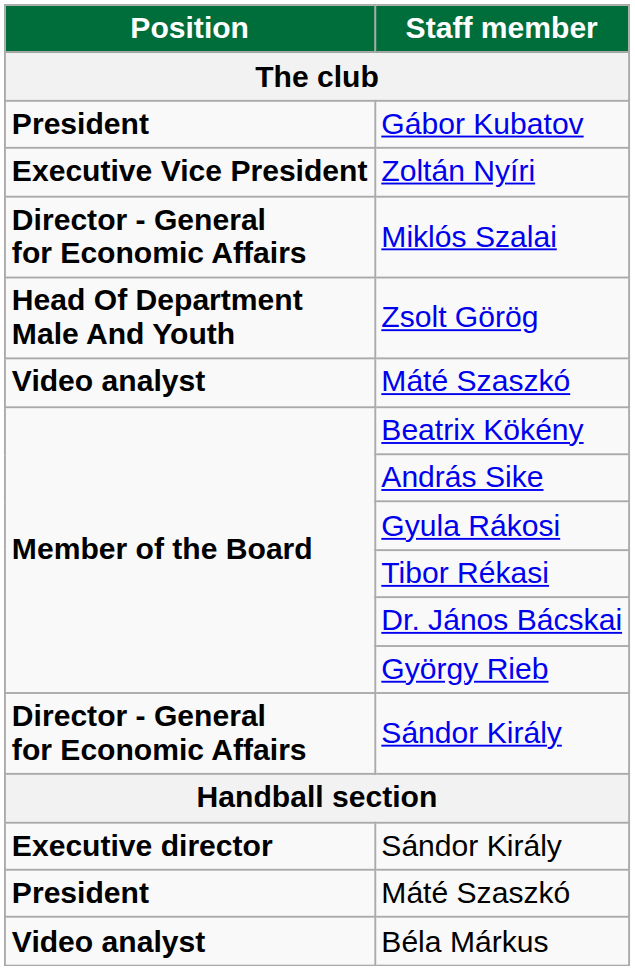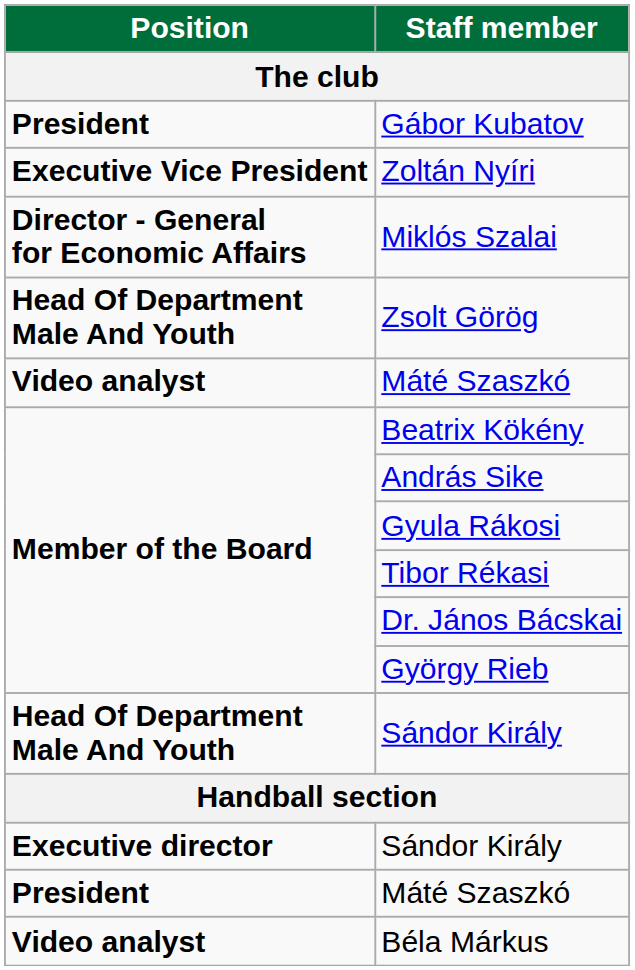(159, 733) Director - General for Economic Affairs -> (157, 733) Head Of Department Male And Youth
